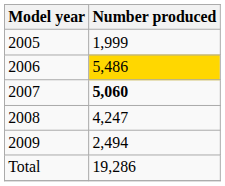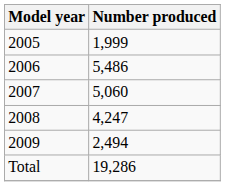(110, 67) gold background -> (110, 67) no background
(110, 92) bold -> (110, 92) normal
